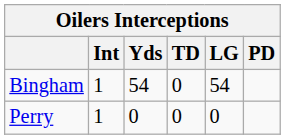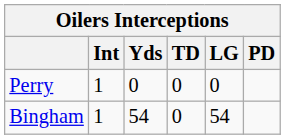rows swapped: (47, 85) <-> (31, 117)
